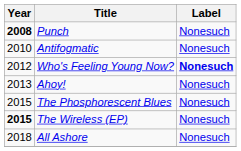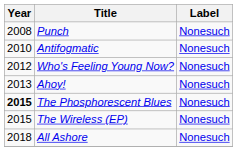(19, 31) bold -> (19, 31) normal
(206, 66) bold -> (204, 66) normal
(19, 102) normal -> (19, 102) bold
(19, 119) bold -> (19, 119) normal
